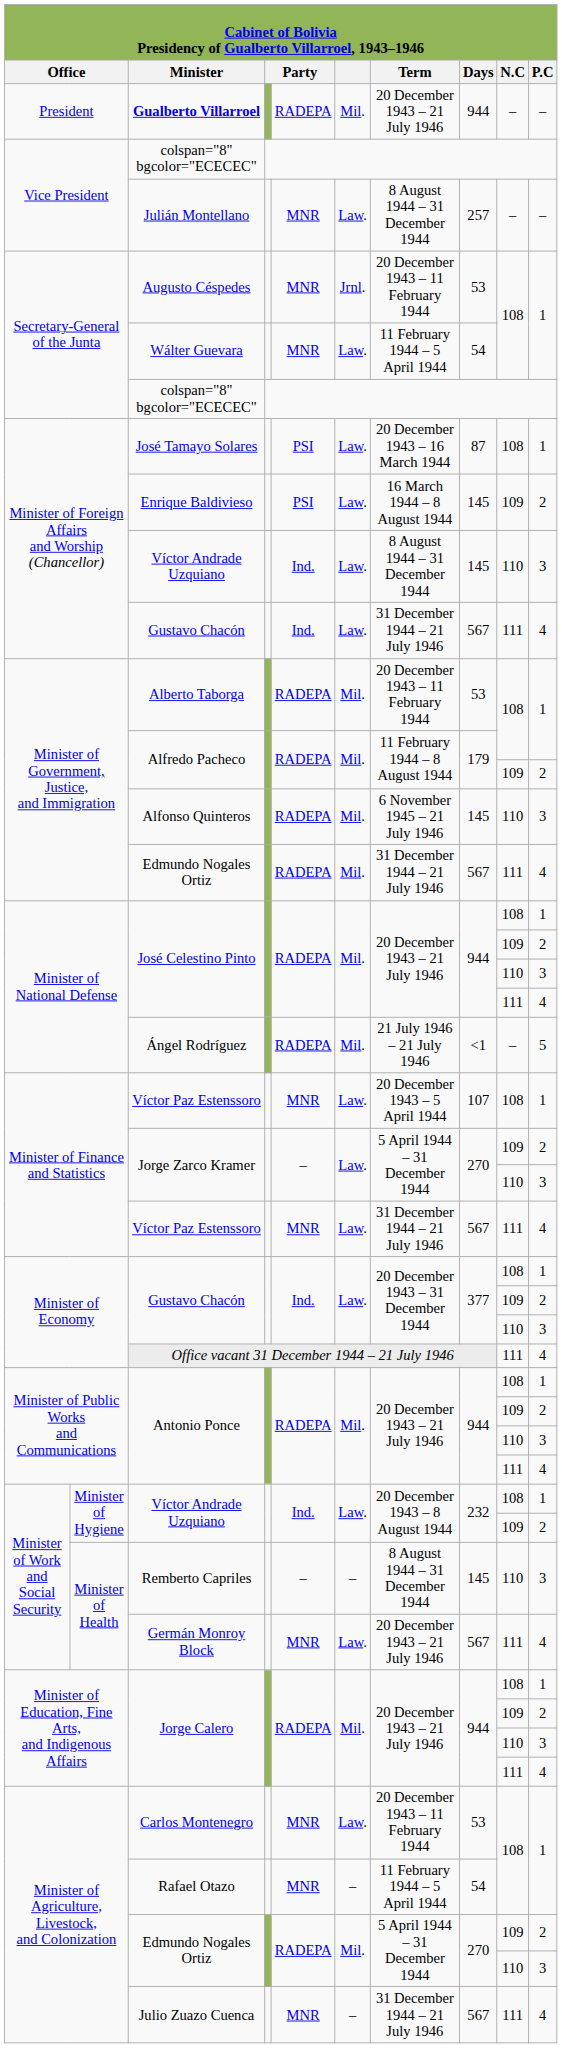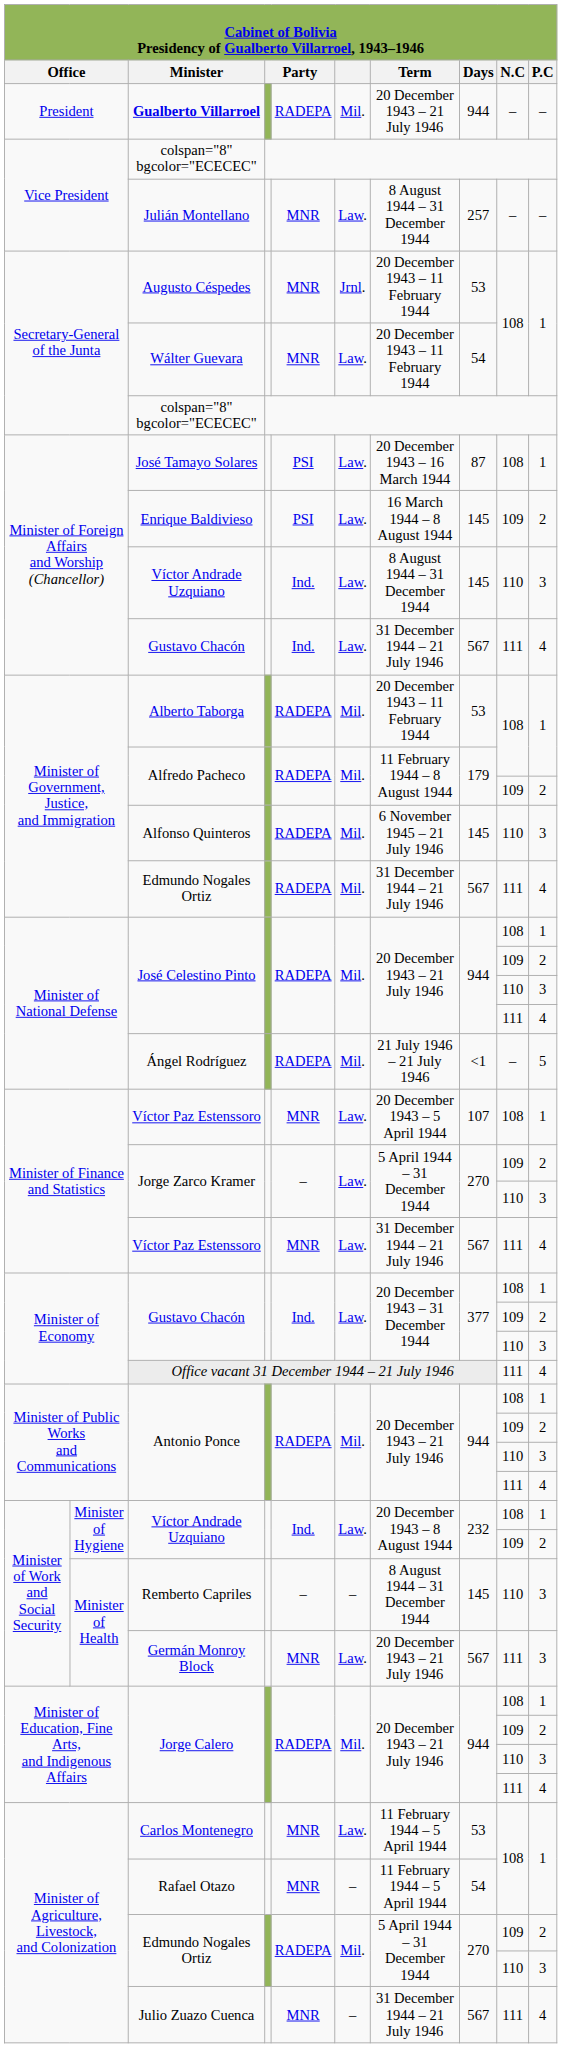(415, 351) 11 February 1944 – 5 April 1944 -> (415, 359) 20 December 1943 – 11 February 1944
(543, 1642) 4 -> (543, 1658) 3
(415, 1822) 20 December 1943 – 11 February 1944 -> (415, 1830) 11 February 1944 – 5 April 1944
